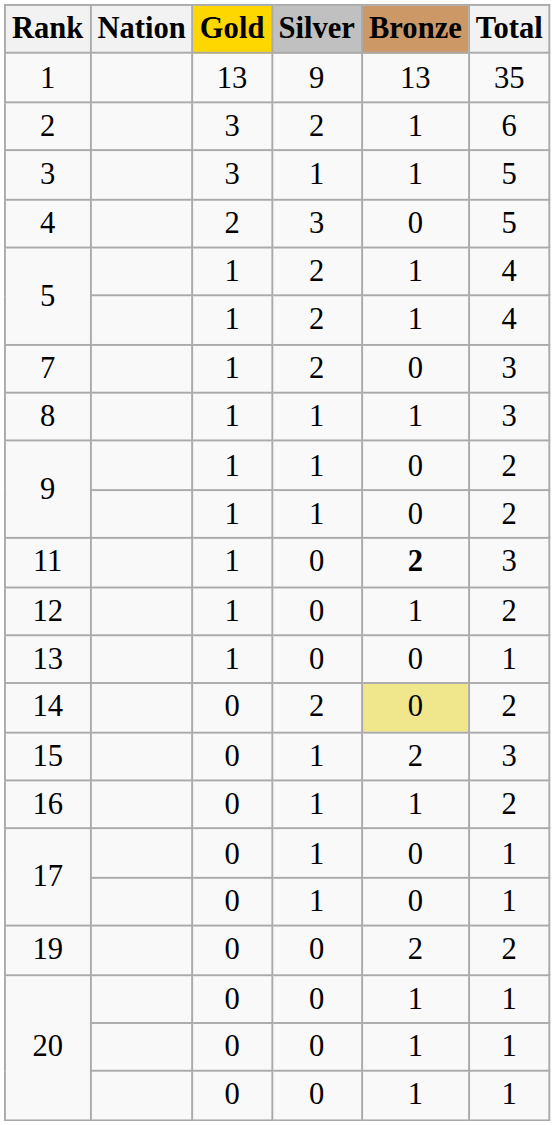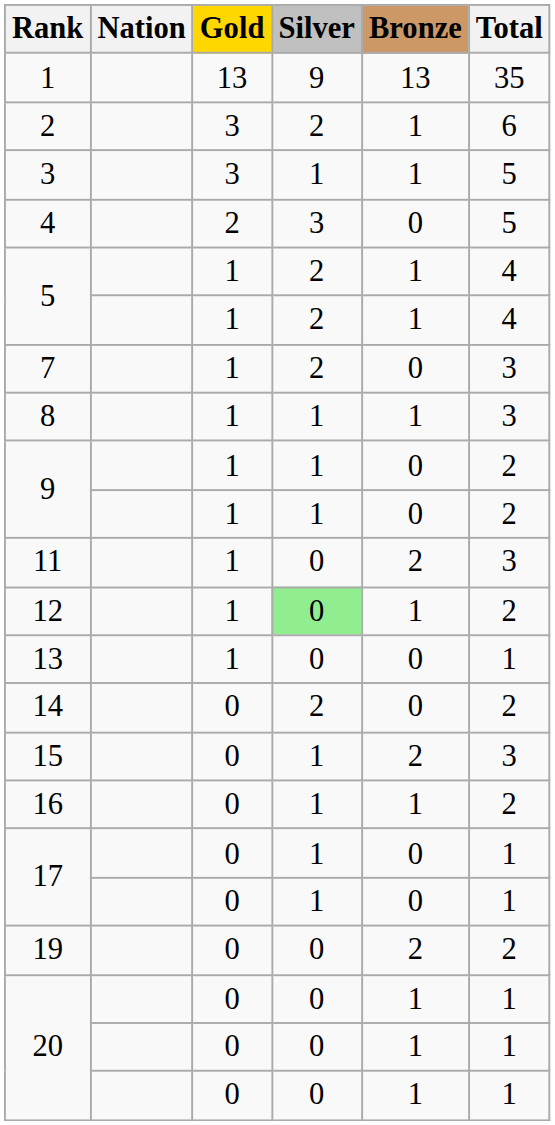(415, 561) bold -> (415, 561) normal
(317, 610) no background -> (317, 610) lightgreen background
(415, 707) khaki background -> (415, 707) no background
